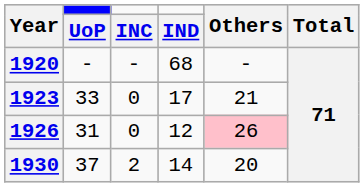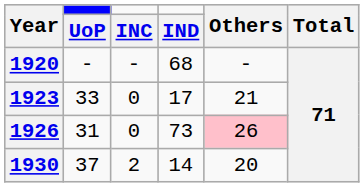(181, 132) 12 -> (181, 132) 73
